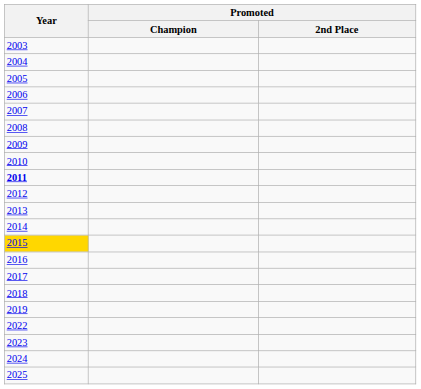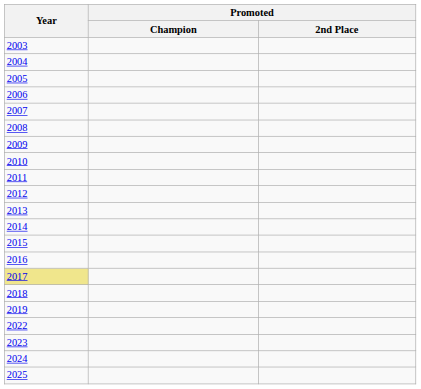(17, 177) bold -> (17, 177) normal
(17, 243) gold background -> (17, 243) no background
(17, 276) no background -> (17, 276) khaki background
